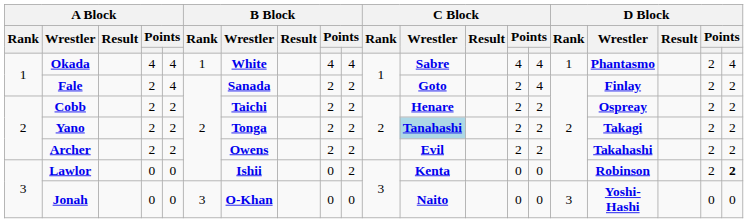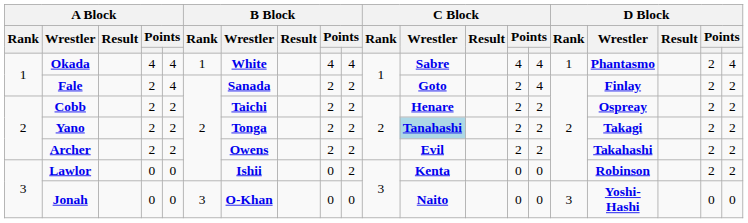(732, 170) bold -> (732, 170) normal
